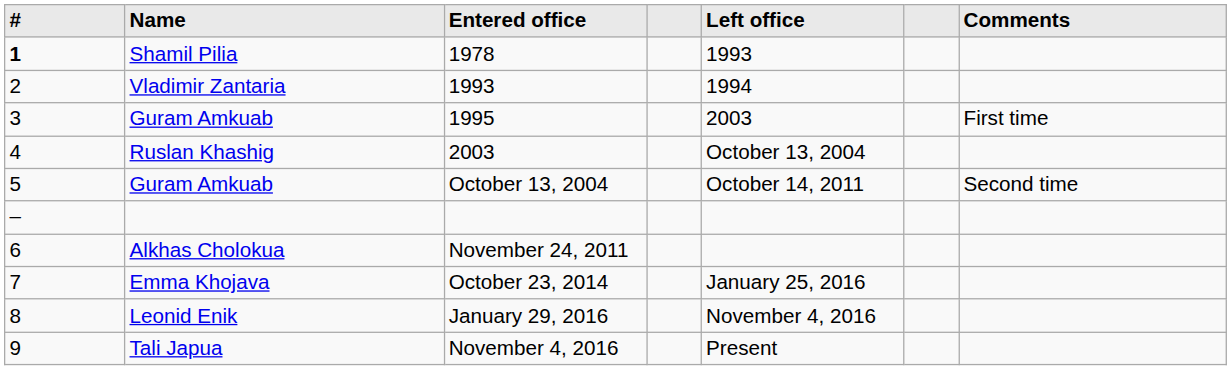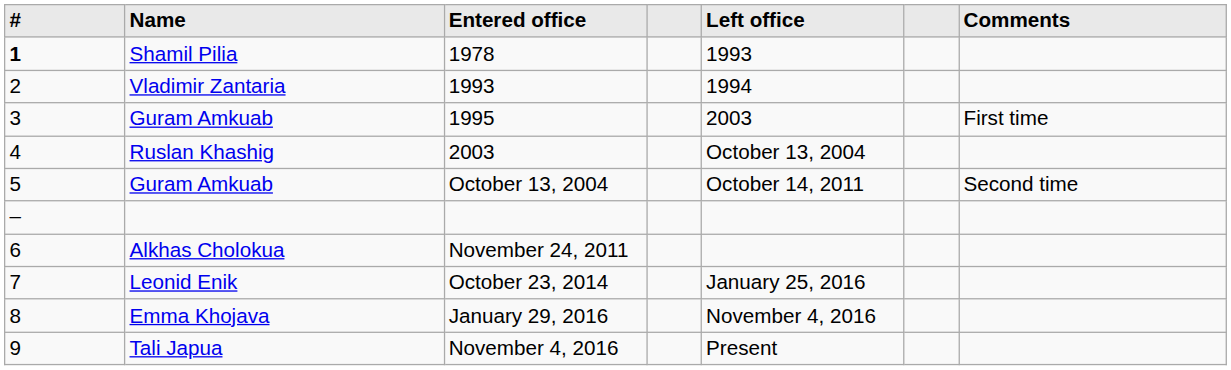(200, 282) Emma Khojava -> (183, 282) Leonid Enik
(183, 315) Leonid Enik -> (200, 315) Emma Khojava
